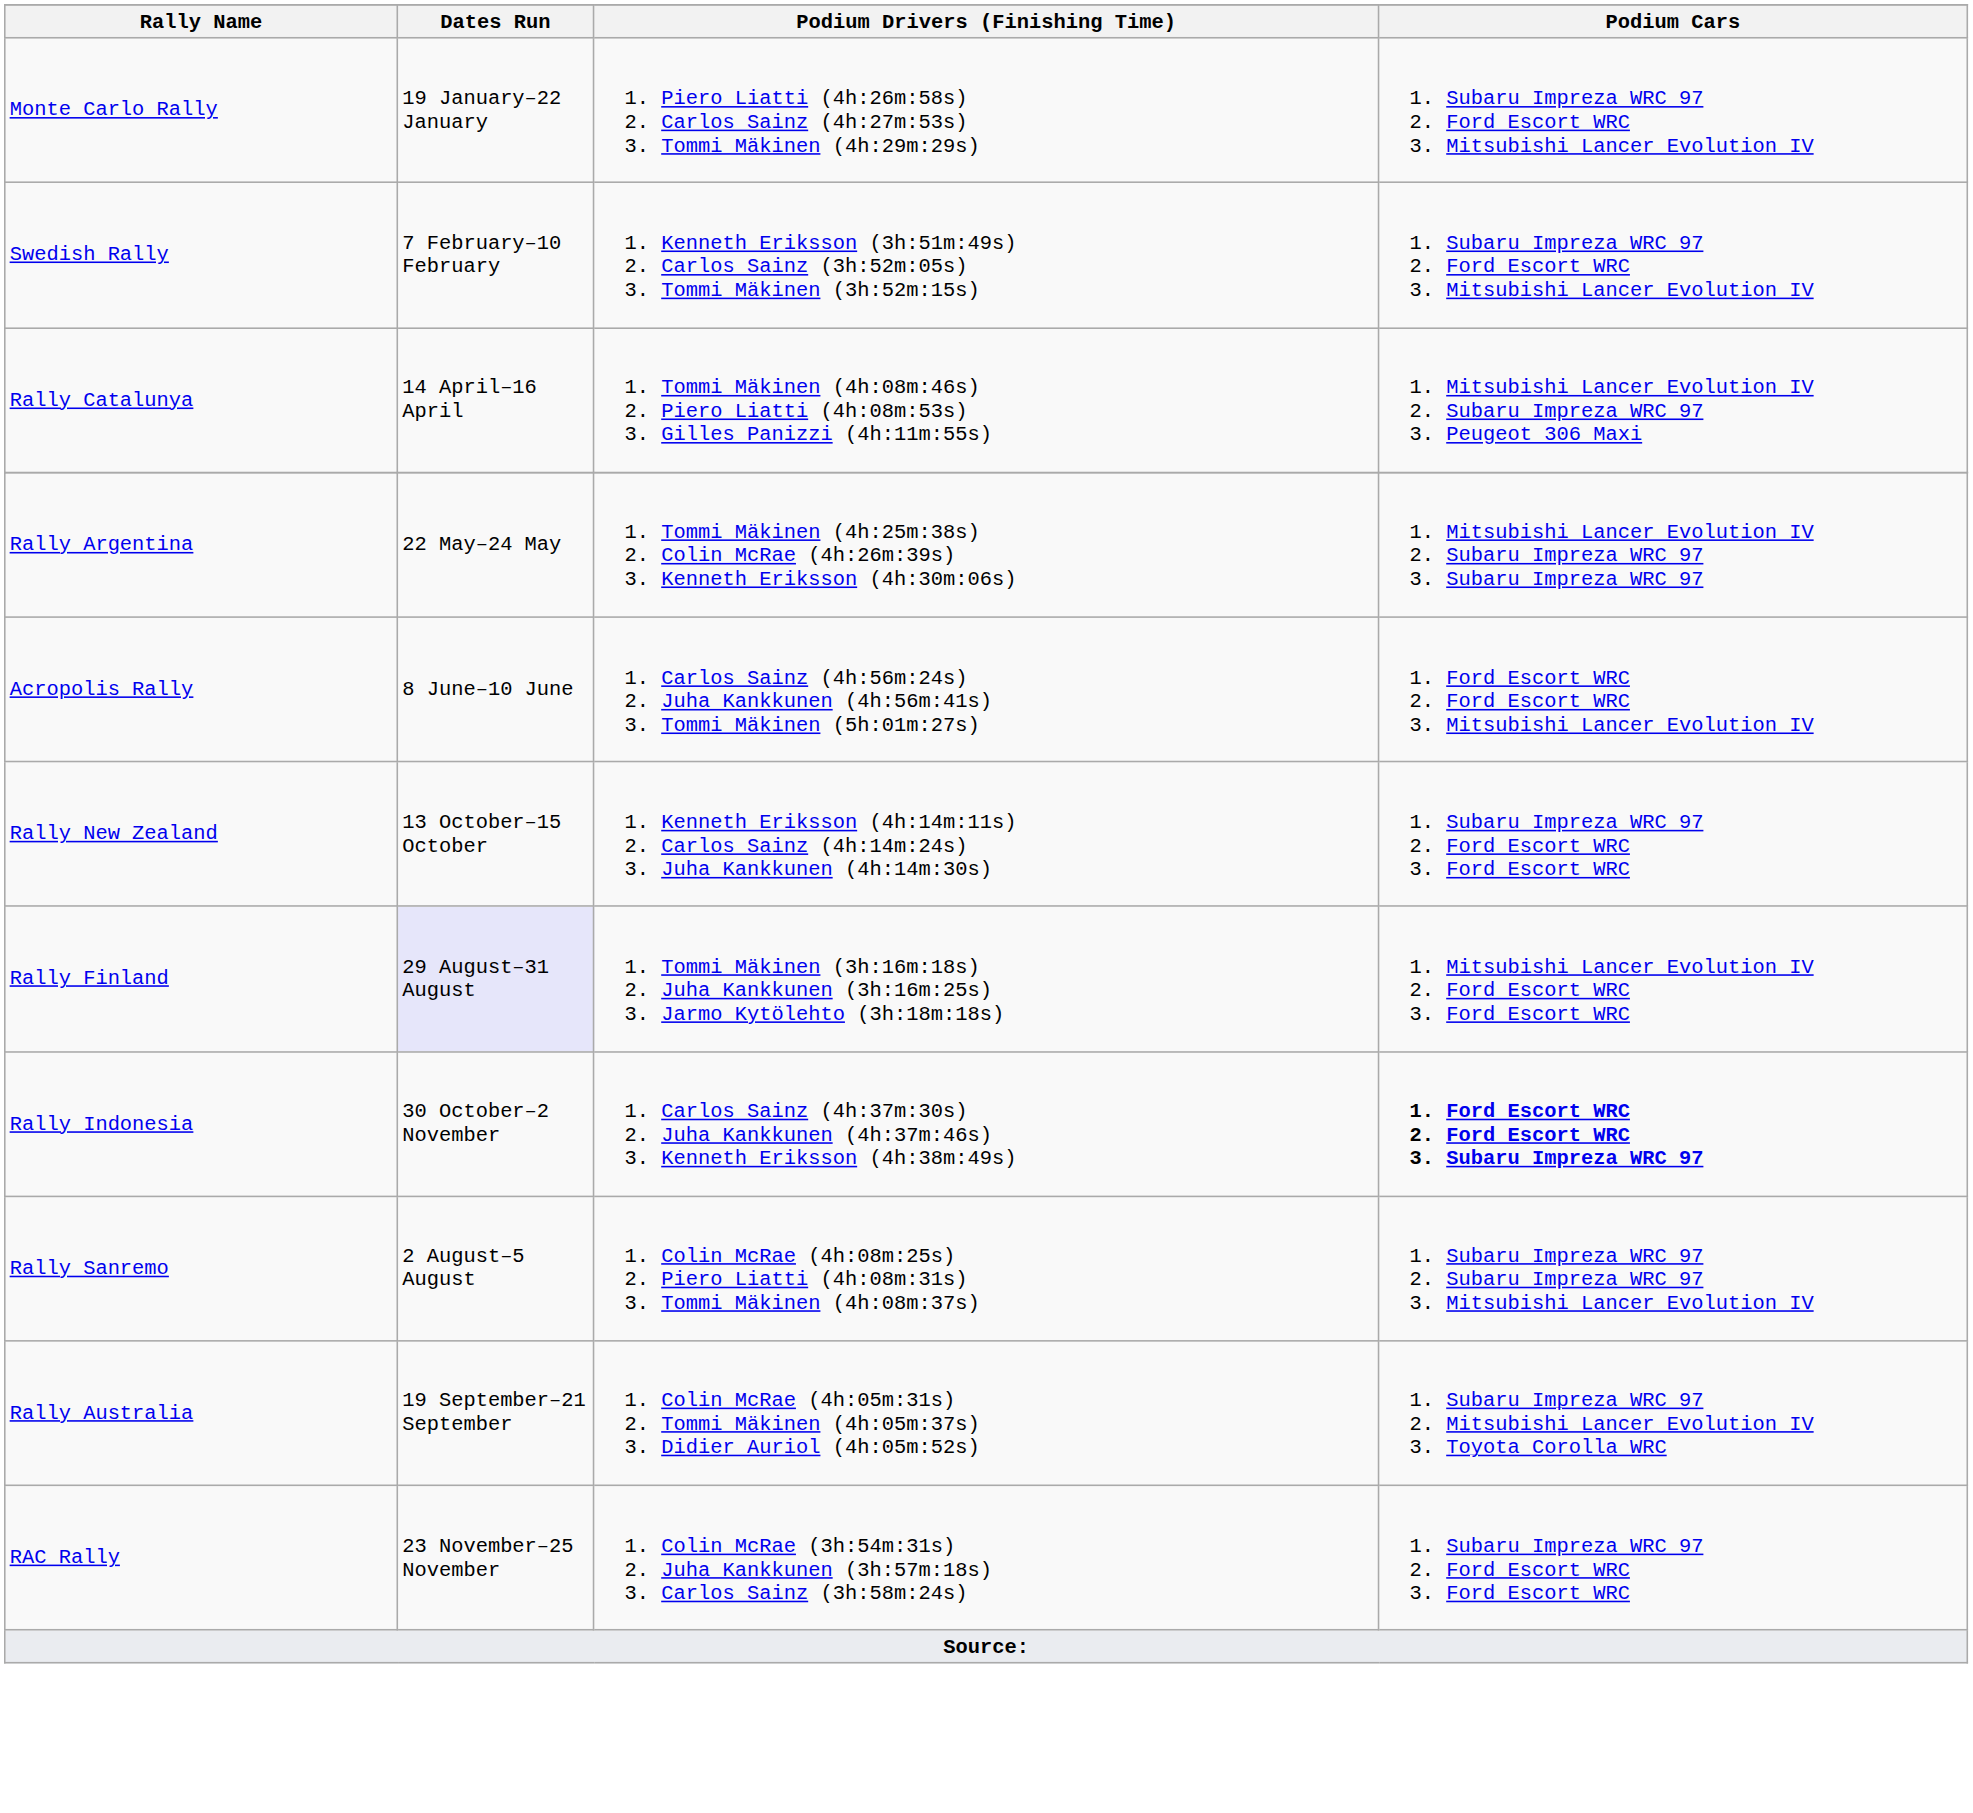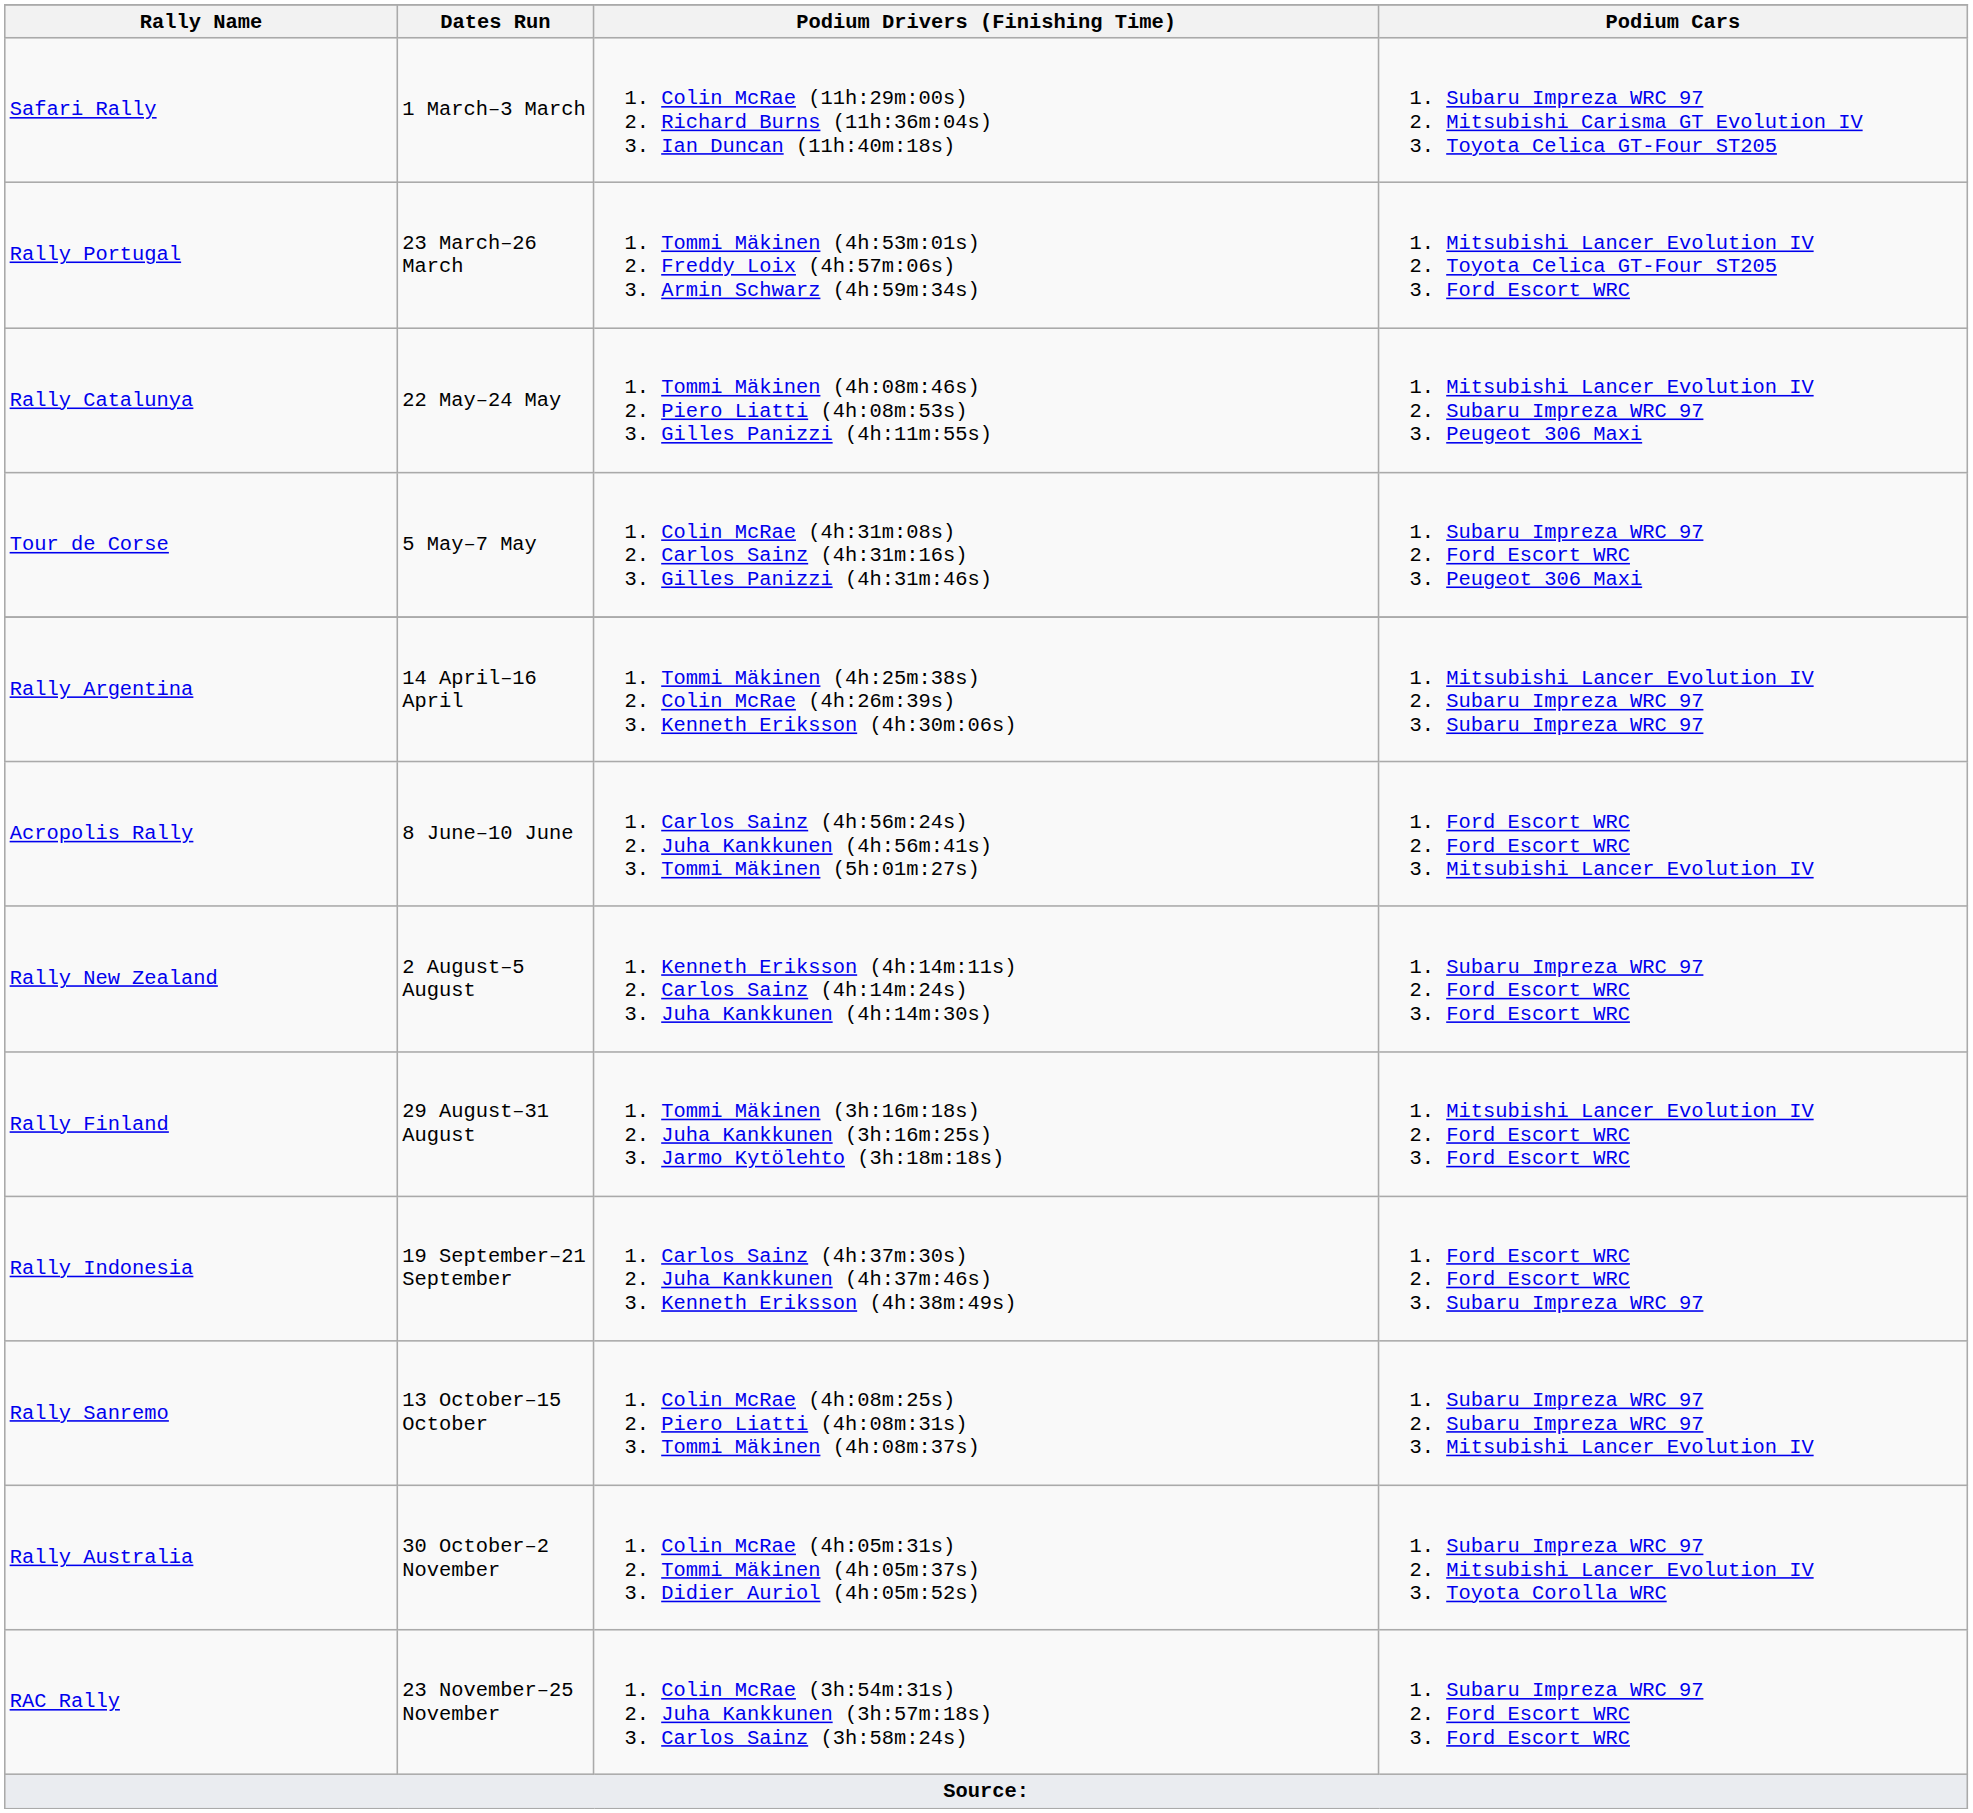- row: (114, 110)
- row: (89, 255)
+ row: (83, 110)
+ row: (95, 255)
(470, 400) 14 April–16 April -> (482, 400) 22 May–24 May
+ row: (89, 545)
(482, 545) 22 May–24 May -> (470, 689) 14 April–16 April
(482, 834) 13 October–15 October -> (463, 979) 2 August–5 August
(476, 979) lavender background -> (476, 1124) no background
(476, 1124) 30 October–2 November -> (494, 1268) 19 September–21 September
(1673, 1135) bold -> (1673, 1280) normal
(463, 1268) 2 August–5 August -> (482, 1413) 13 October–15 October
(494, 1413) 19 September–21 September -> (476, 1558) 30 October–2 November
